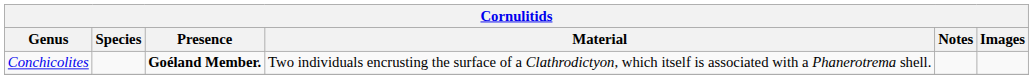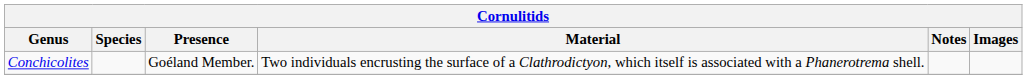(205, 62) bold -> (201, 62) normal
